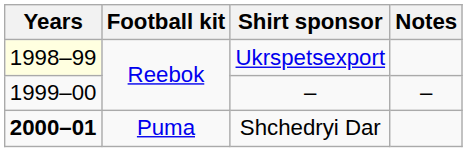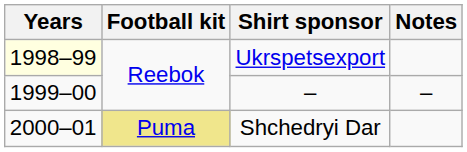(53, 127) bold -> (53, 127) normal
(166, 127) no background -> (166, 127) khaki background
